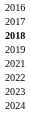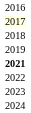(15, 21) no background -> (15, 21) lightyellow background
(15, 36) bold -> (15, 36) normal
(15, 64) normal -> (15, 64) bold
